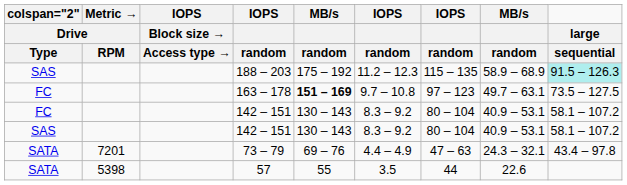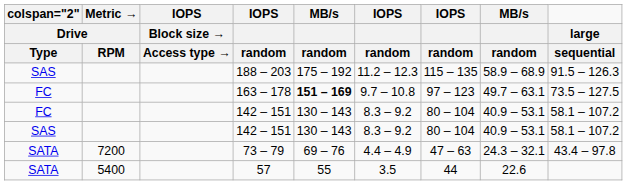(585, 72) paleturquoise background -> (585, 72) no background
(111, 151) 7201 -> (111, 151) 7200
(111, 170) 5398 -> (111, 170) 5400
